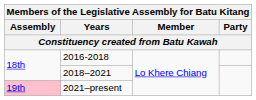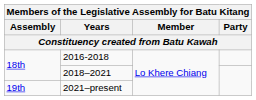(16, 88) pink background -> (16, 88) no background
